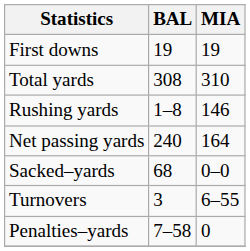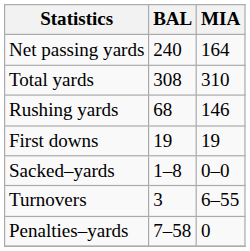rows swapped: (54, 49) <-> (77, 140)
(167, 110) 1–8 -> (163, 110) 68
(163, 170) 68 -> (167, 170) 1–8
